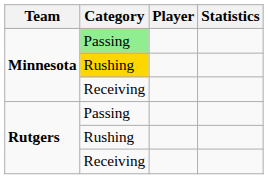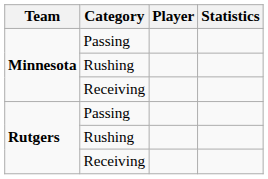(107, 40) lightgreen background -> (107, 40) no background
(109, 64) gold background -> (109, 64) no background
